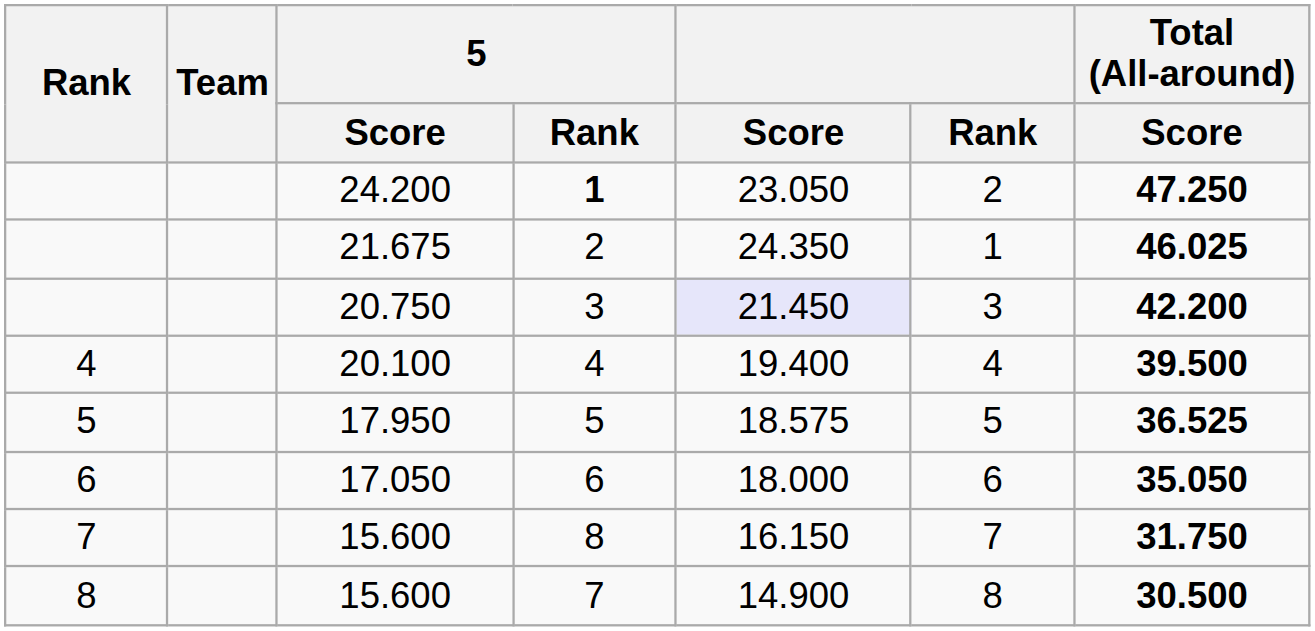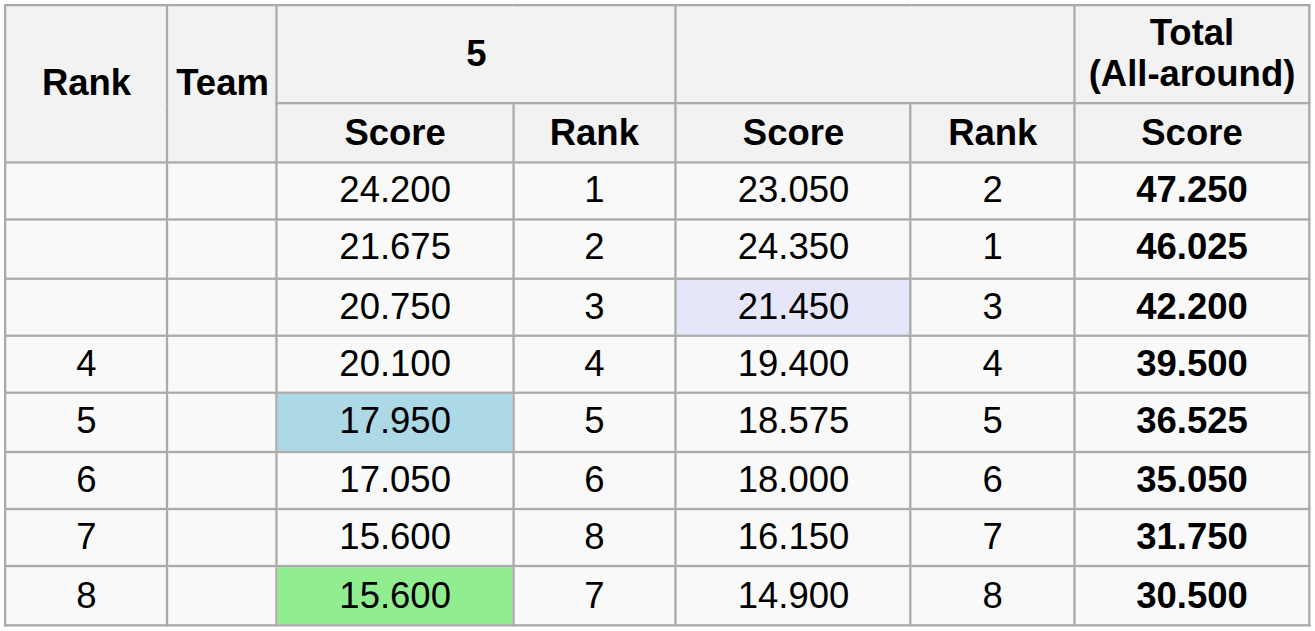(594, 190) bold -> (594, 190) normal
(395, 421) no background -> (395, 421) lightblue background
(395, 595) no background -> (395, 595) lightgreen background
